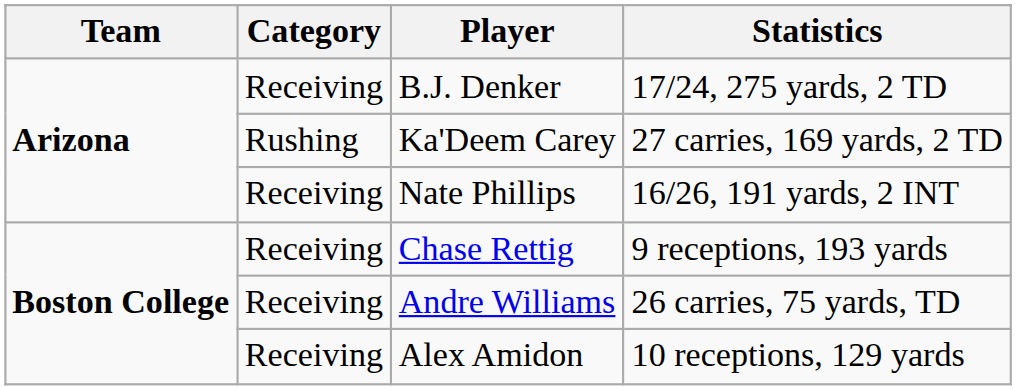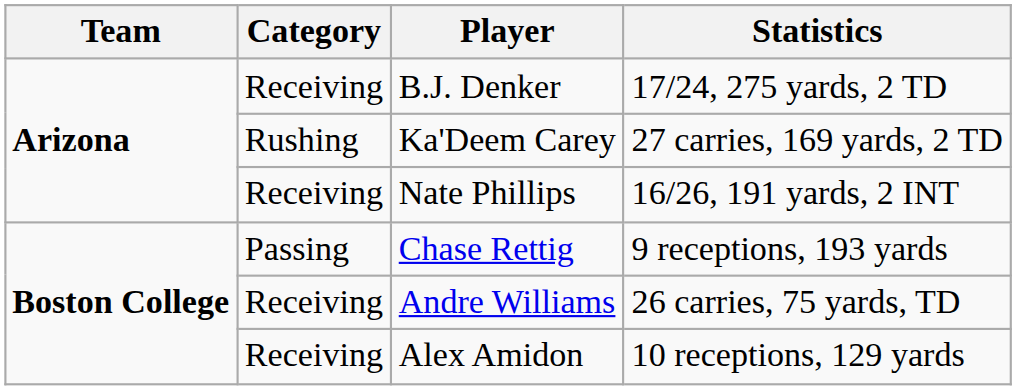(314, 247) Receiving -> (297, 247) Passing
